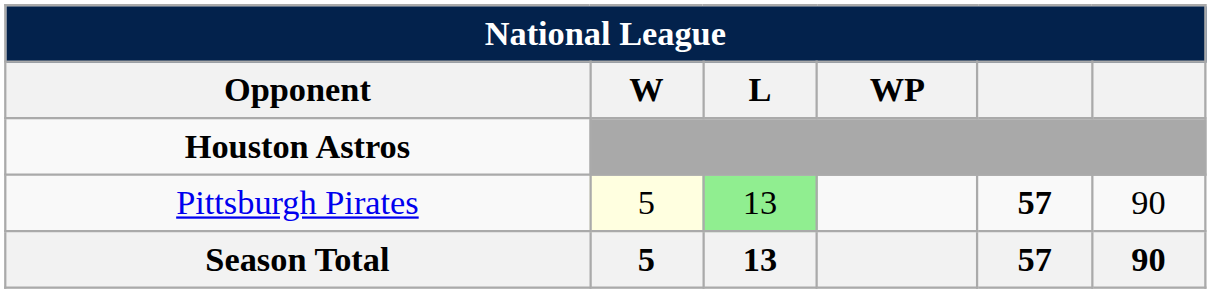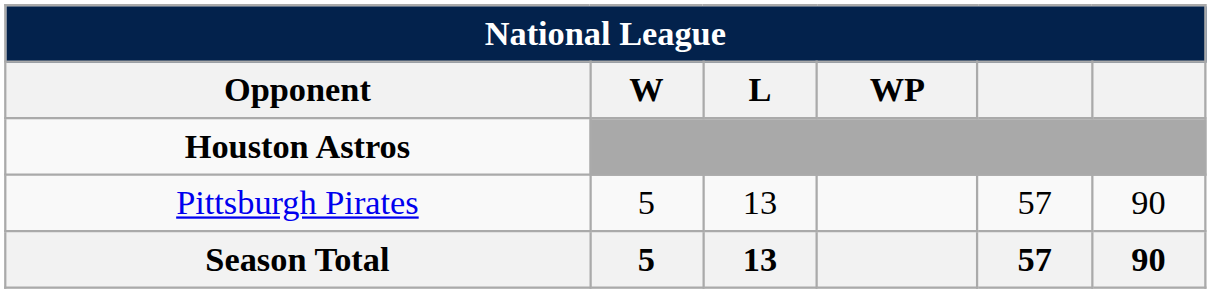(646, 202) lightyellow background -> (646, 202) no background
(760, 202) lightgreen background -> (760, 202) no background
(1035, 202) bold -> (1035, 202) normal
